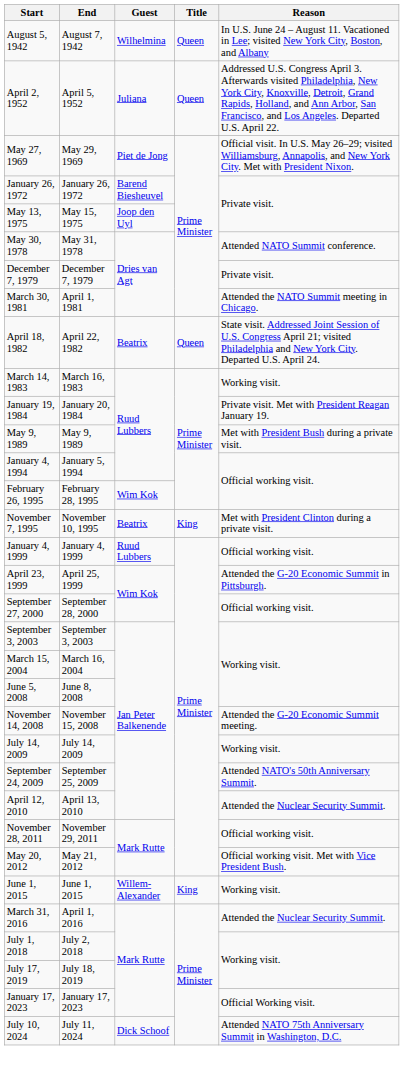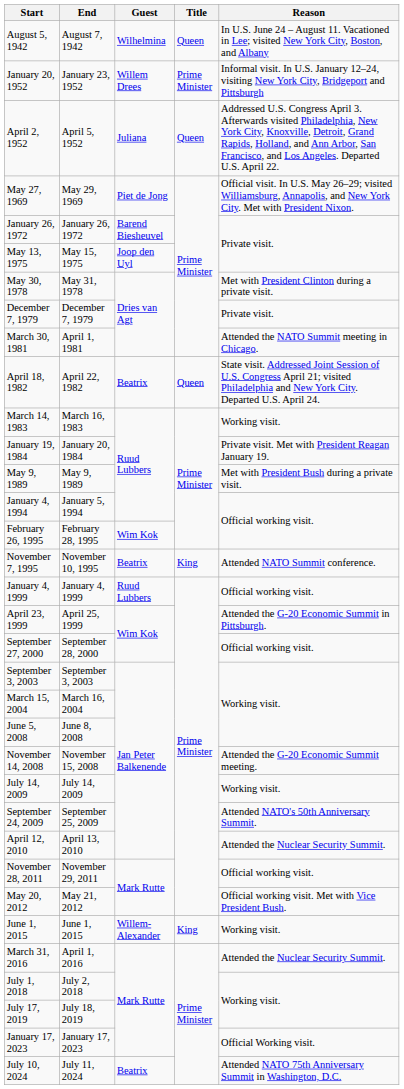+ row: (31, 80)
(298, 246) Attended NATO Summit conference. -> (296, 286) Met with President Clinton during a private visit.
(296, 523) Met with President Clinton during a private visit. -> (298, 563) Attended NATO Summit conference.
(143, 1030) Dick Schoof -> (132, 1070) Beatrix
